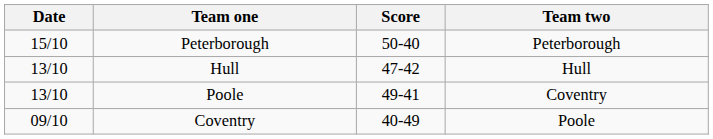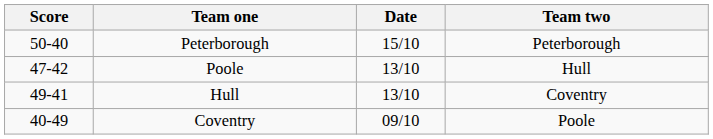columns swapped: (49, 17) <-> (401, 17)
(225, 69) Hull -> (225, 69) Poole
(225, 95) Poole -> (225, 95) Hull
